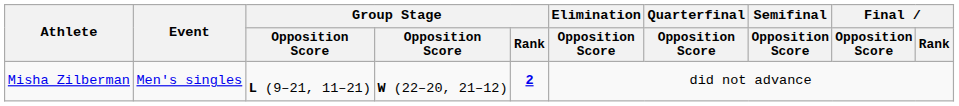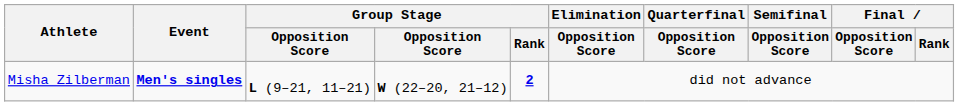(189, 81) normal -> (189, 81) bold
